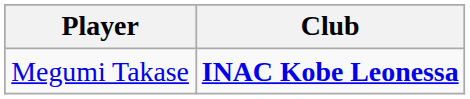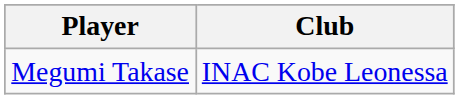(330, 70) bold -> (325, 70) normal
